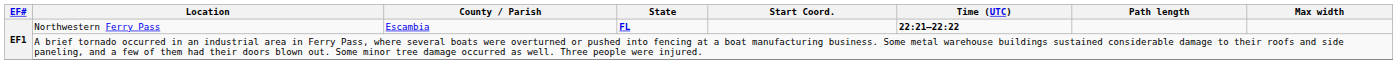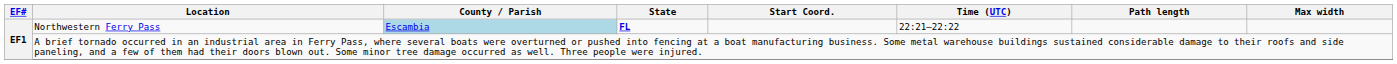(407, 27) no background -> (407, 27) lightblue background
(929, 27) bold -> (929, 27) normal
